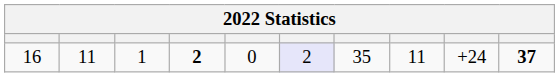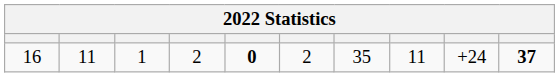(197, 57) bold -> (197, 57) normal
(252, 57) normal -> (252, 57) bold
(307, 57) lavender background -> (307, 57) no background
